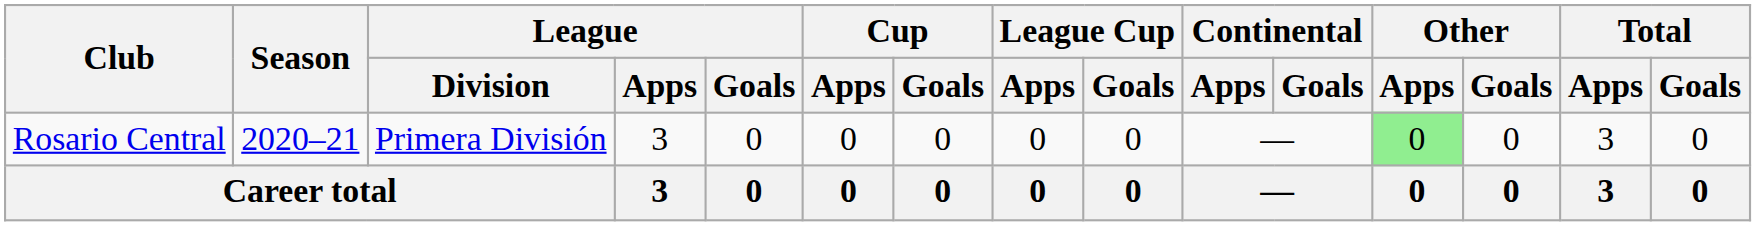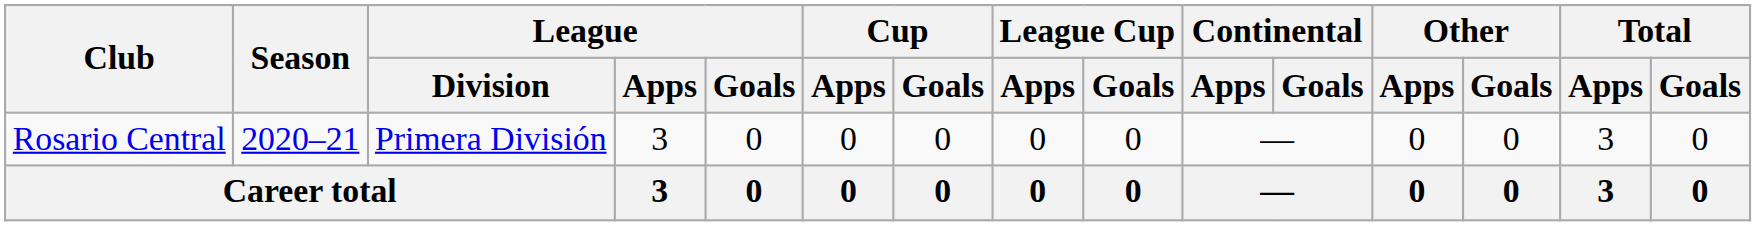(1417, 138) lightgreen background -> (1417, 138) no background
